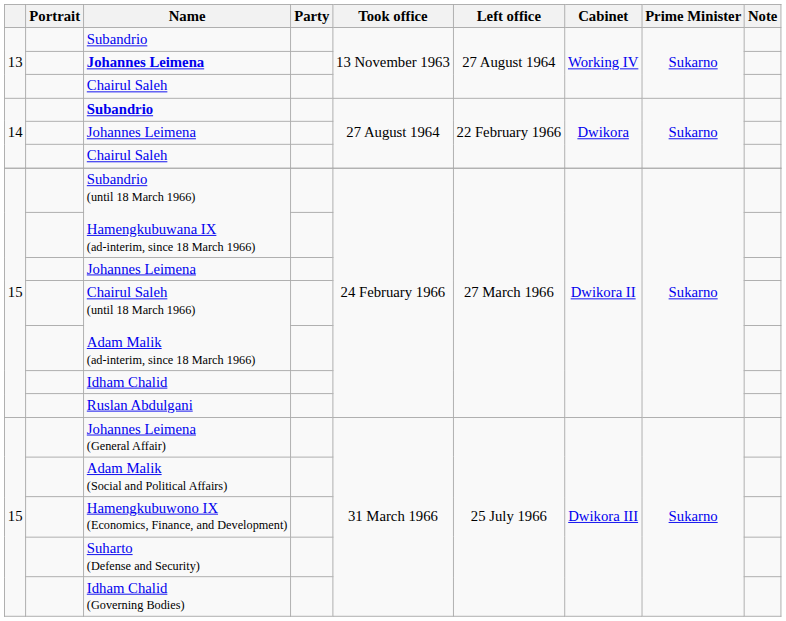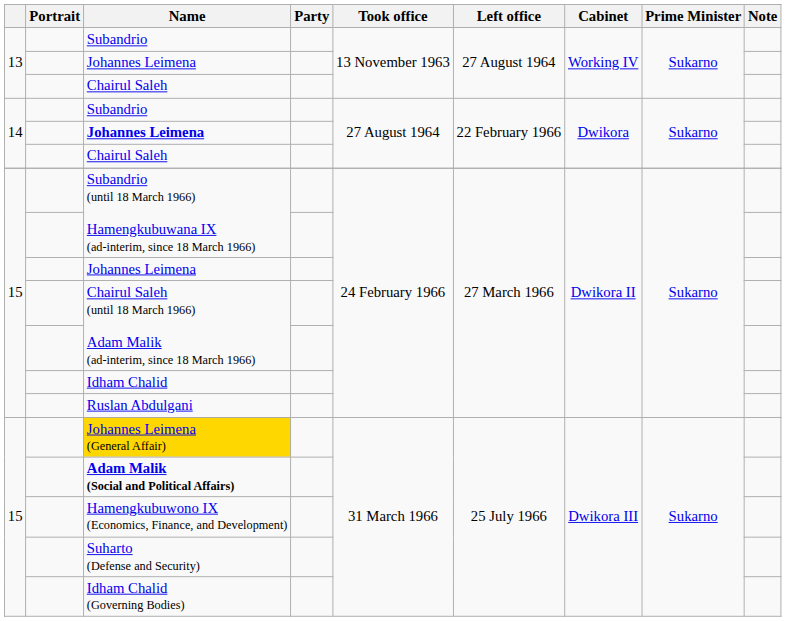(146, 62) bold -> (141, 62) normal
(120, 109) bold -> (117, 109) normal
(141, 132) normal -> (146, 132) bold
(141, 437) no background -> (141, 437) gold background
(157, 476) normal -> (161, 476) bold
